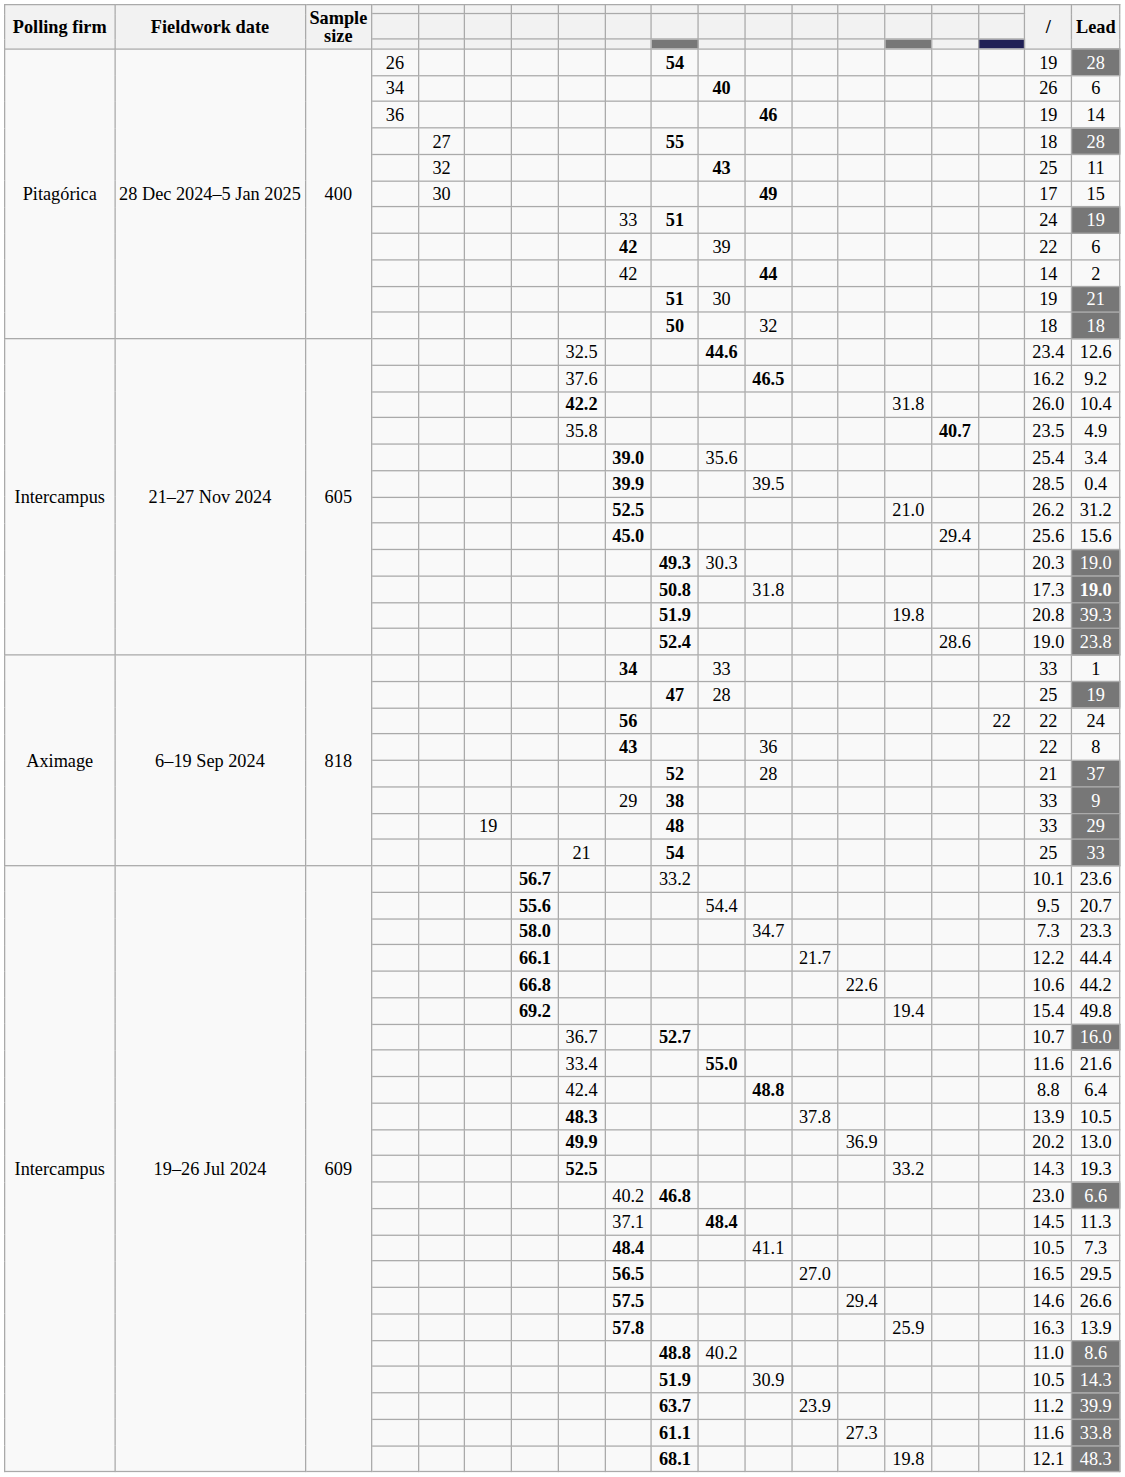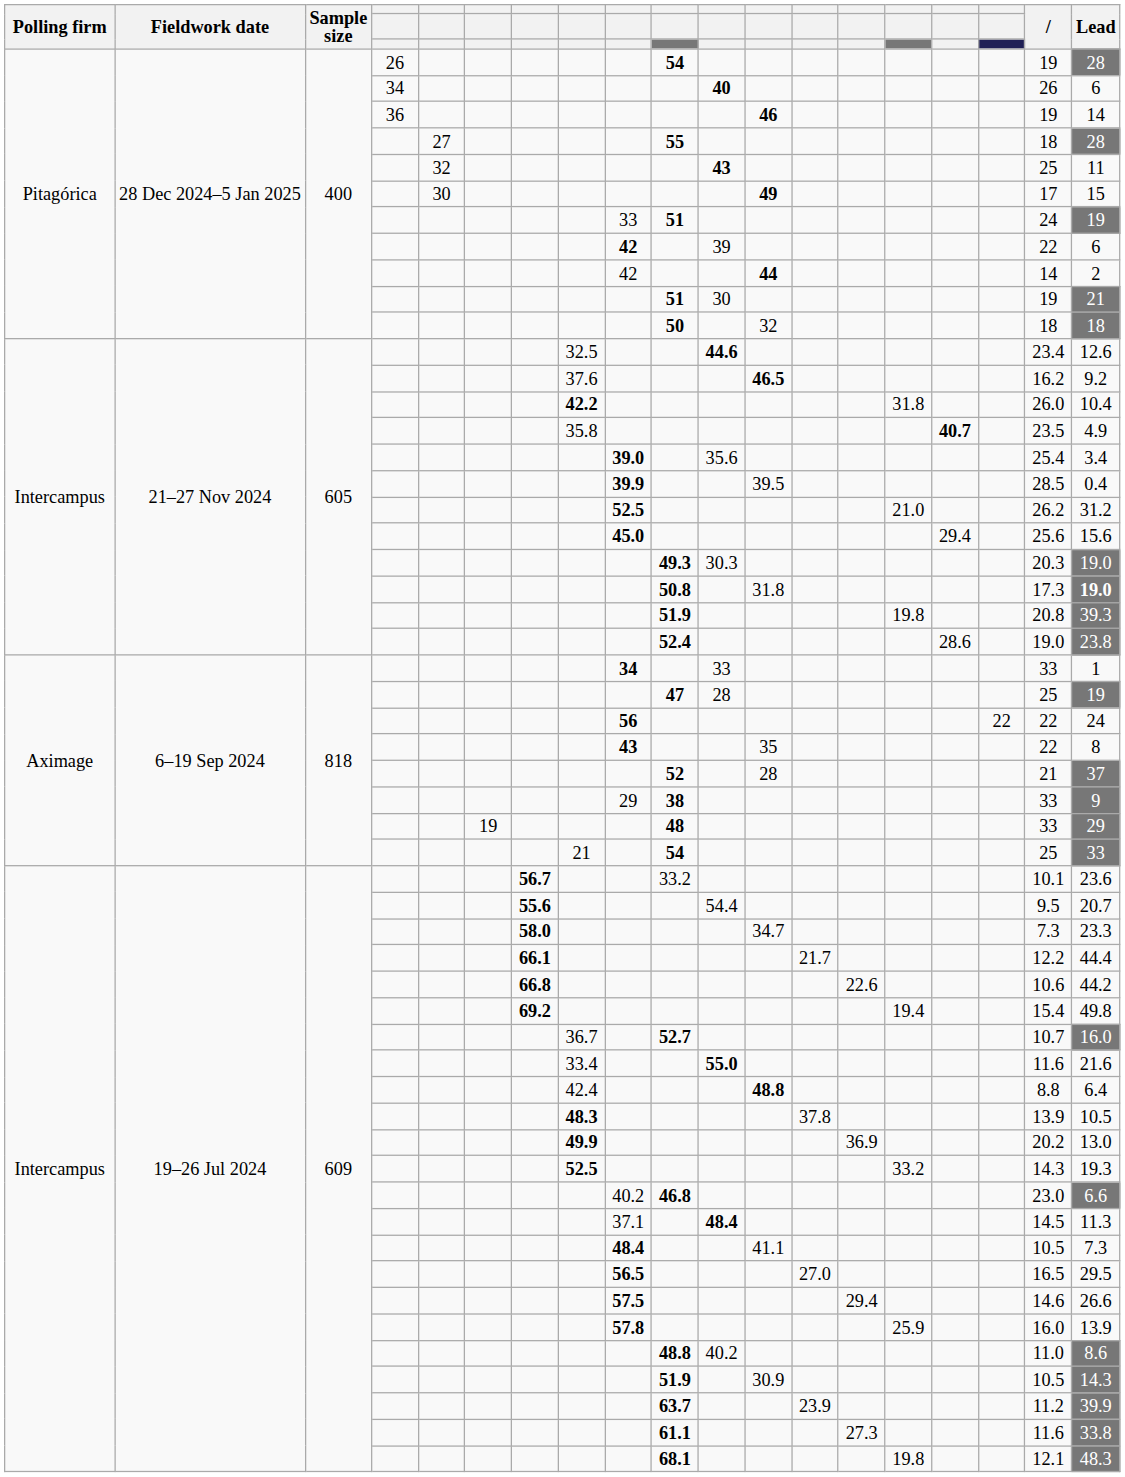(768, 747) 36 -> (768, 747) 35
(1048, 1327) 16.3 -> (1048, 1327) 16.0
